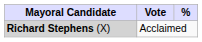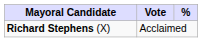(58, 28) lightgrey background -> (58, 28) no background
